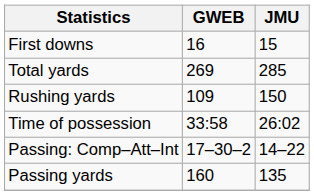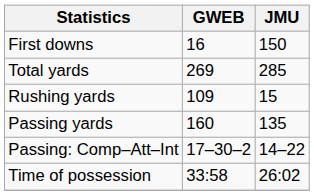(268, 44) 15 -> (273, 44) 150
(273, 97) 150 -> (268, 97) 15
rows swapped: (61, 176) <-> (80, 123)
